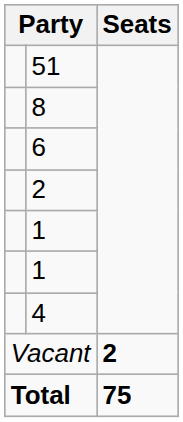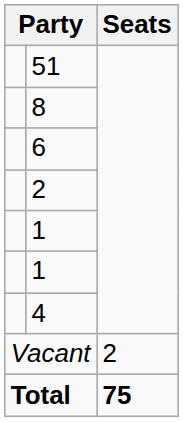(110, 353) bold -> (110, 353) normal
